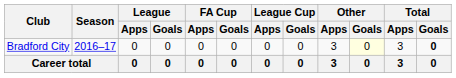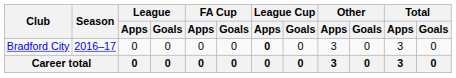(267, 47) normal -> (267, 47) bold
(367, 47) lightyellow background -> (367, 47) no background
(434, 47) bold -> (434, 47) normal
